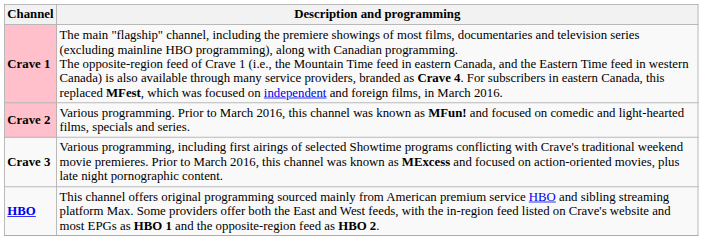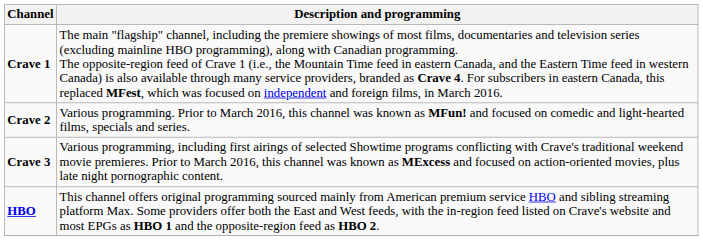(29, 63) pink background -> (29, 63) no background
(29, 120) pink background -> (29, 120) no background
